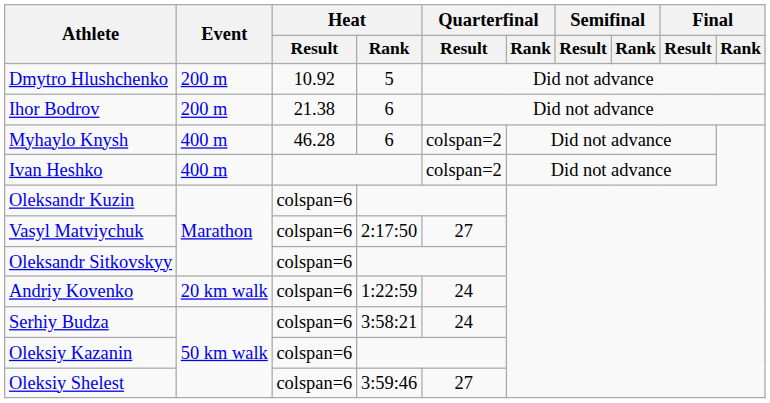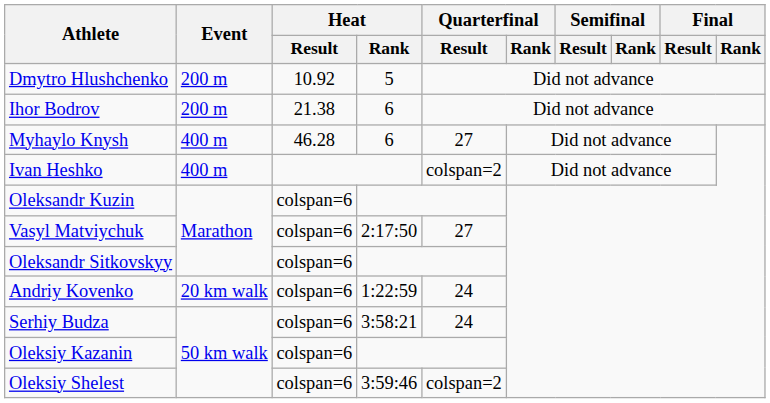(464, 140) colspan=2 -> (464, 140) 27
(464, 383) 27 -> (464, 383) colspan=2
